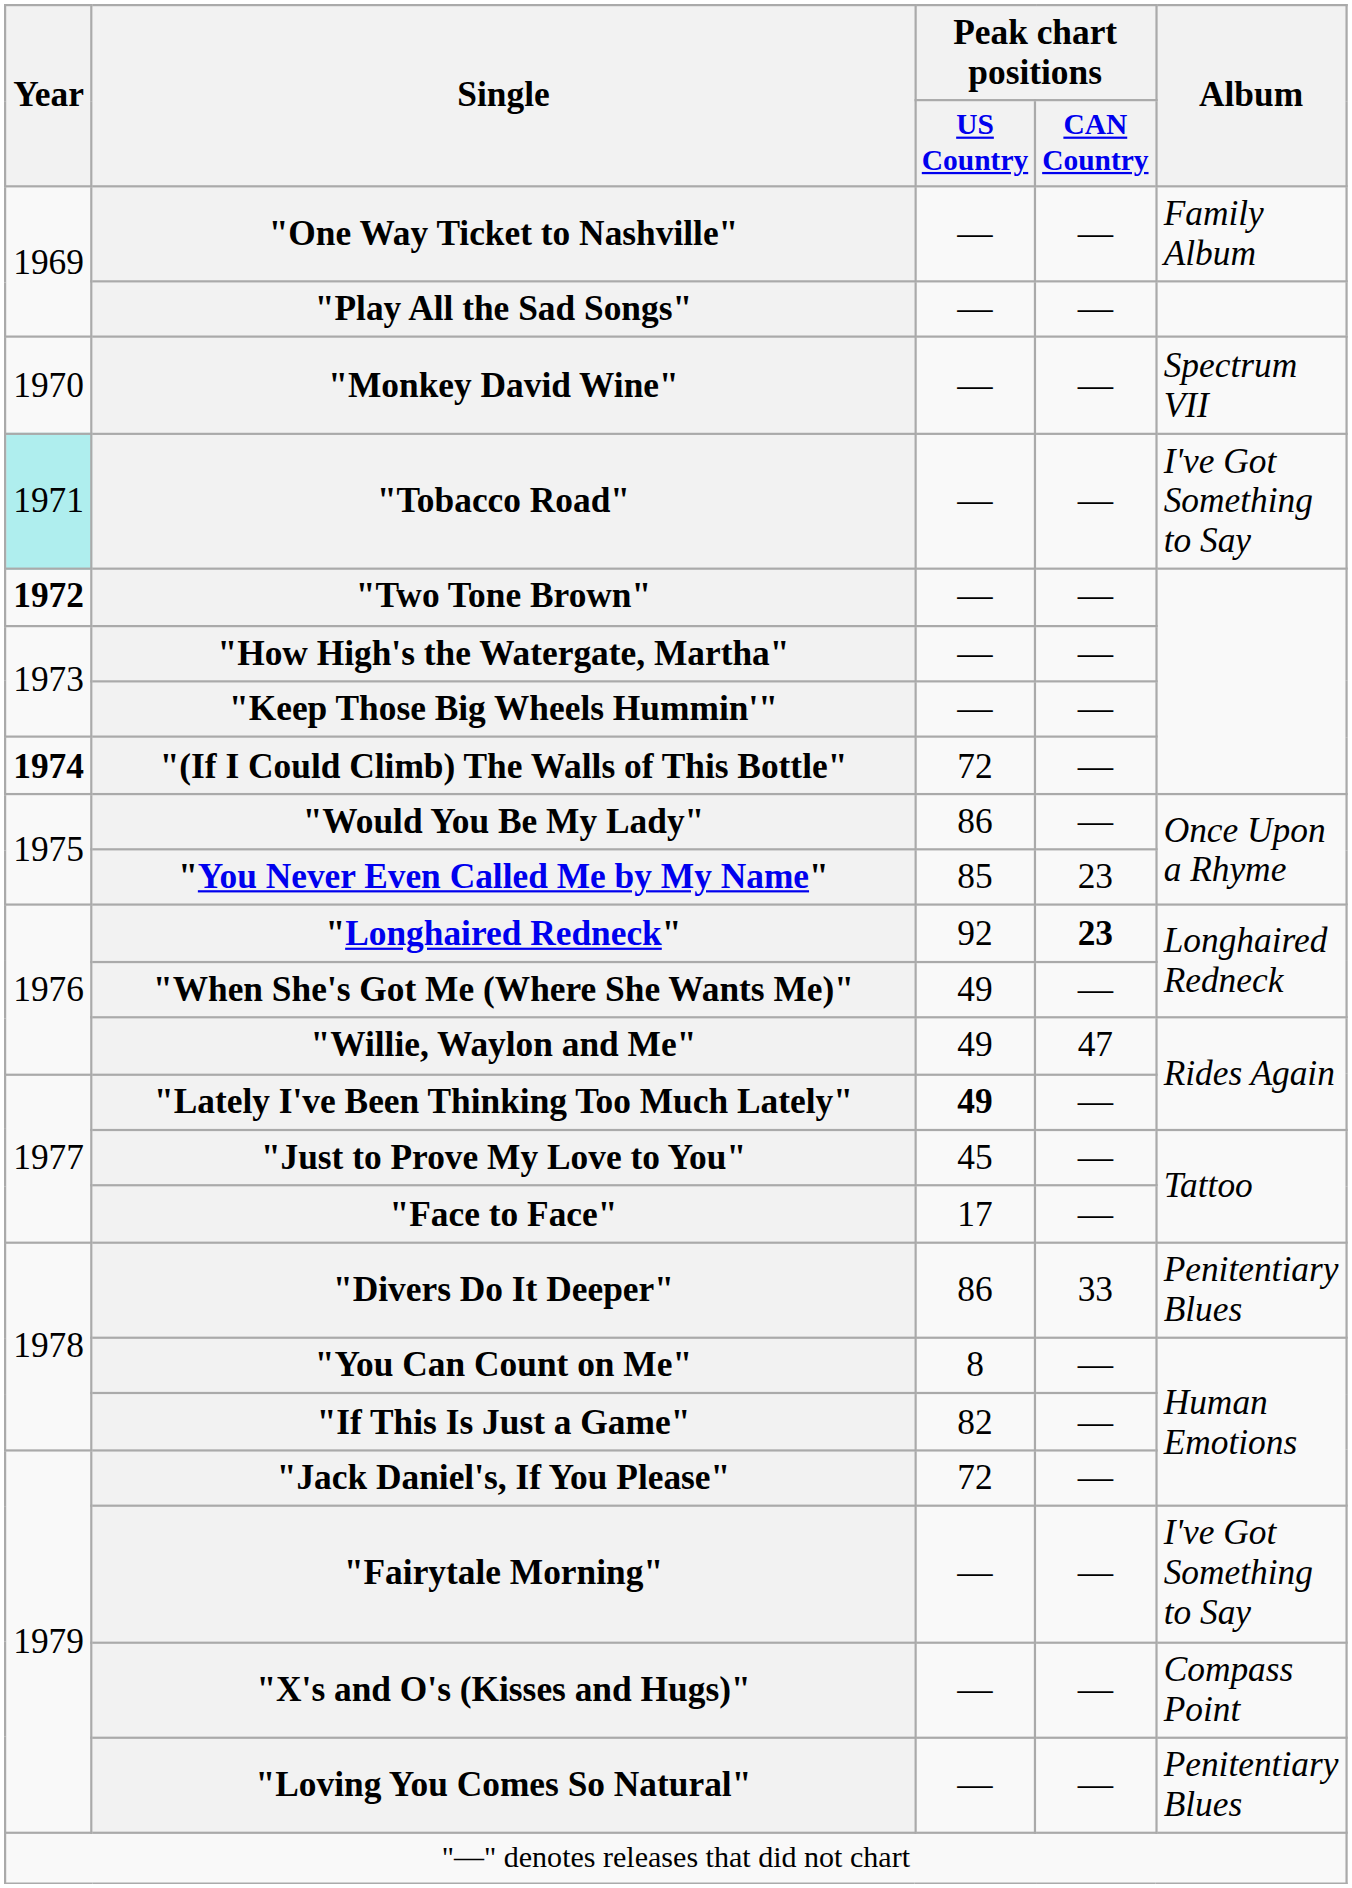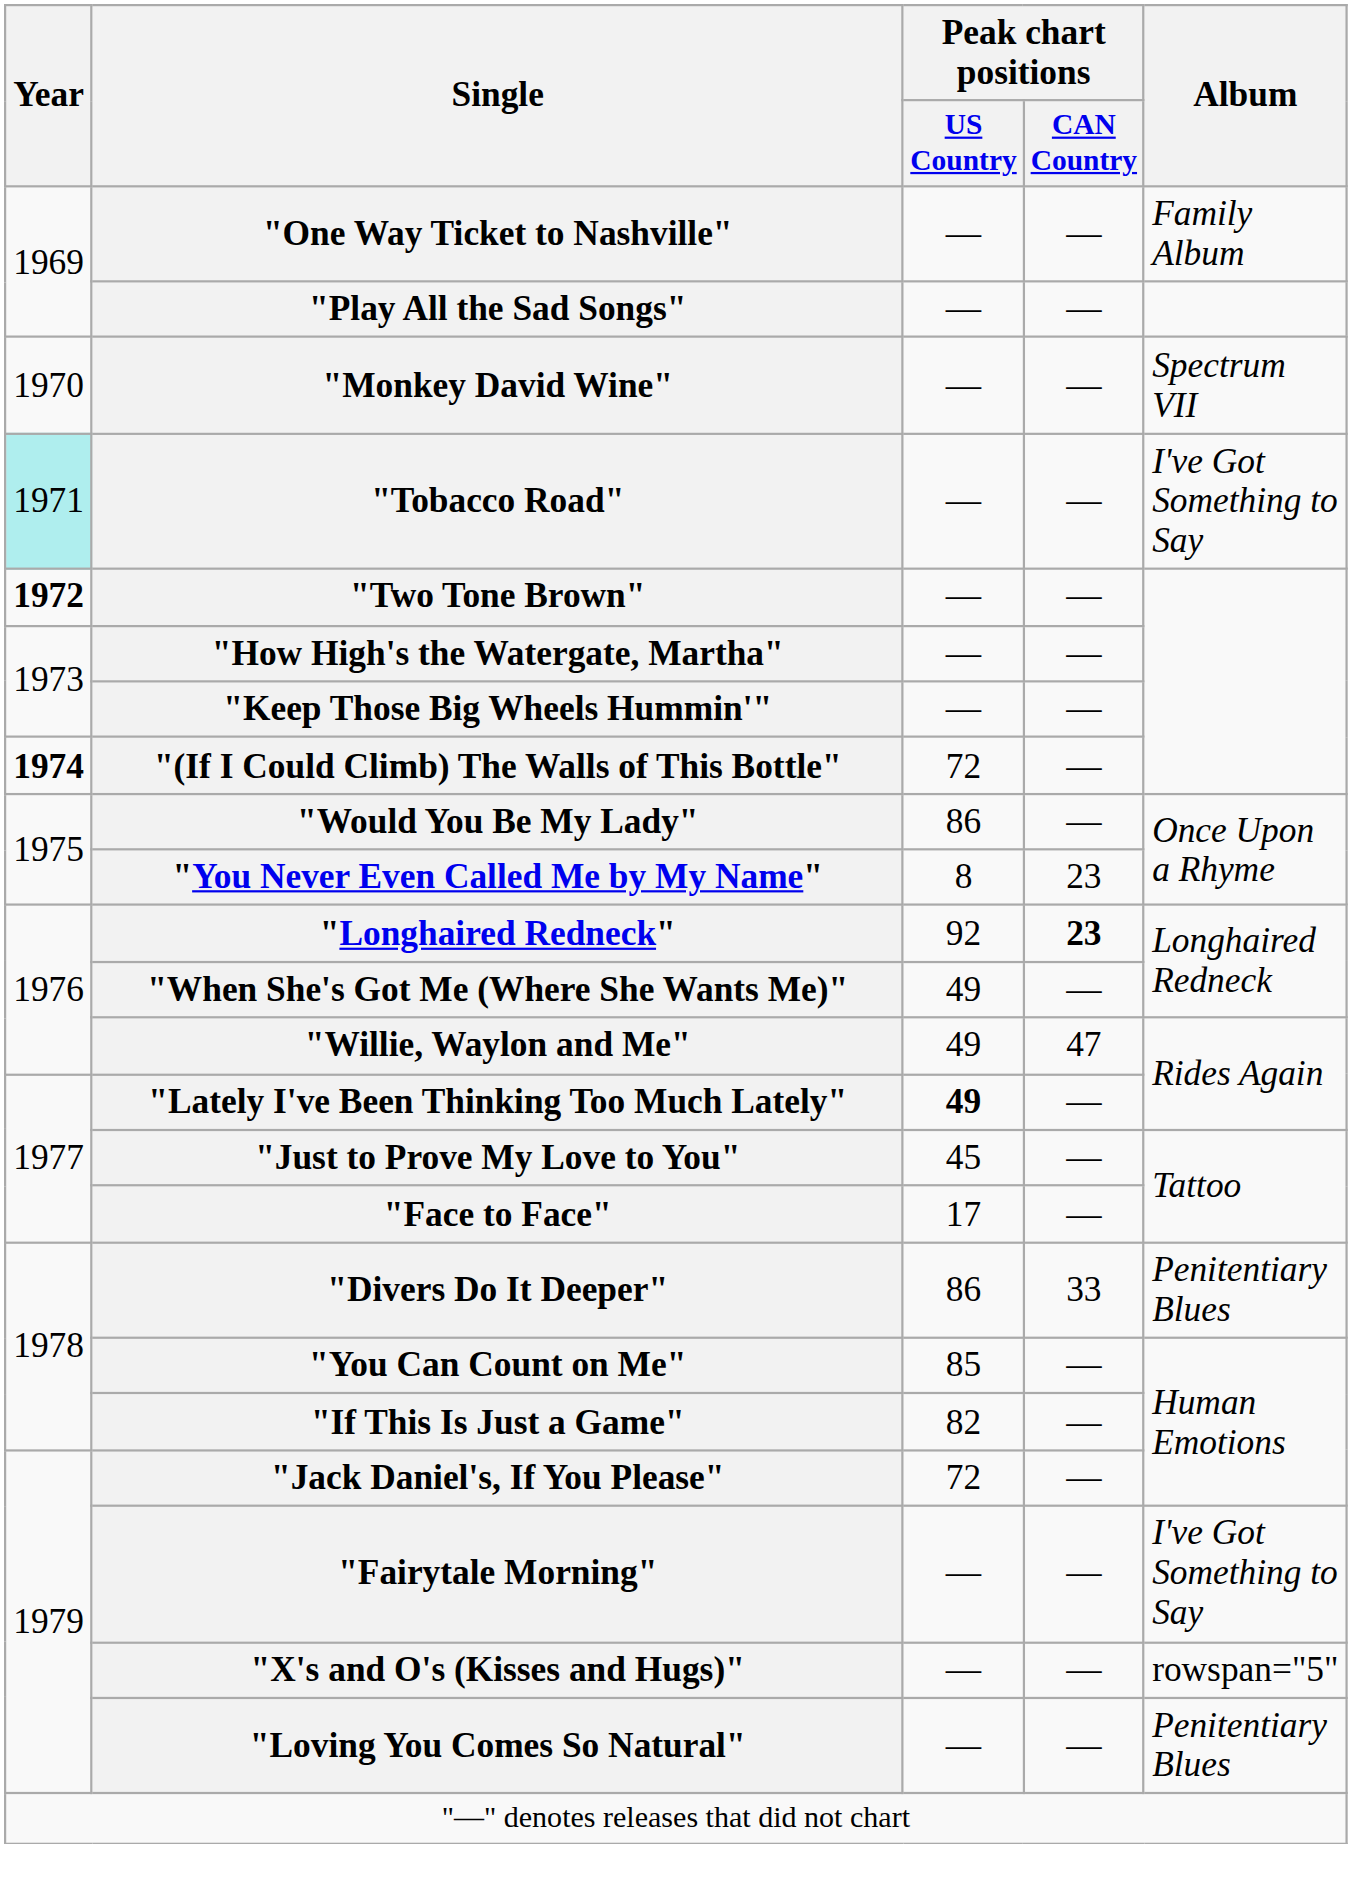(975, 876) 85 -> (963, 876) 8
(975, 1365) 8 -> (963, 1365) 85
(1228, 1689) Compass Point -> (1245, 1669) rowspan="5"
